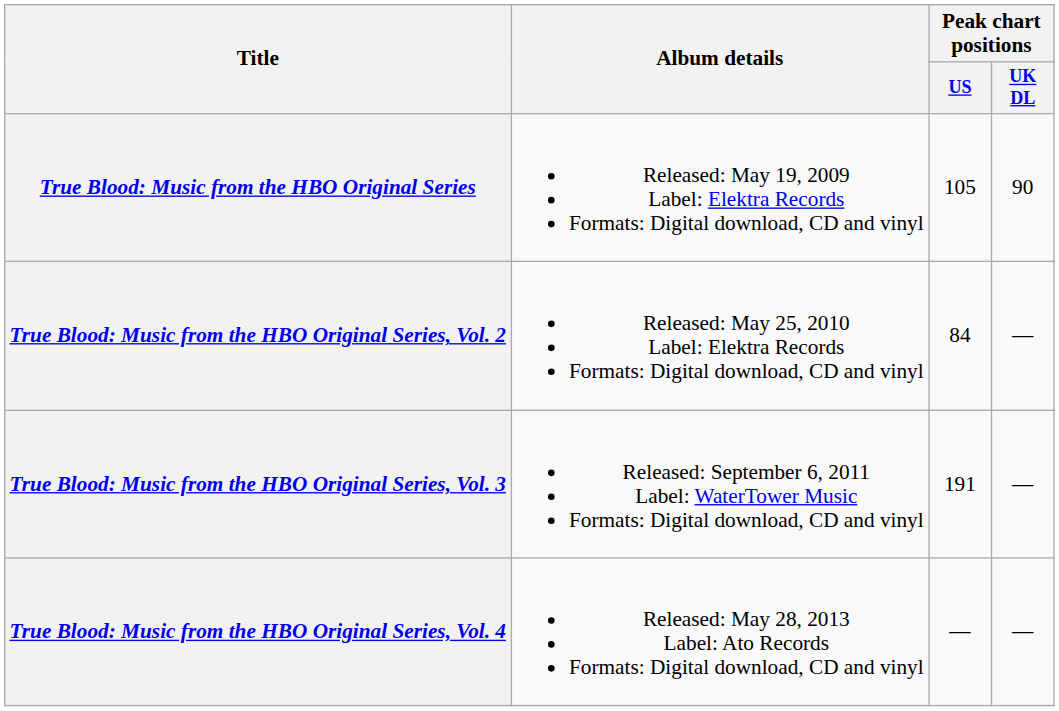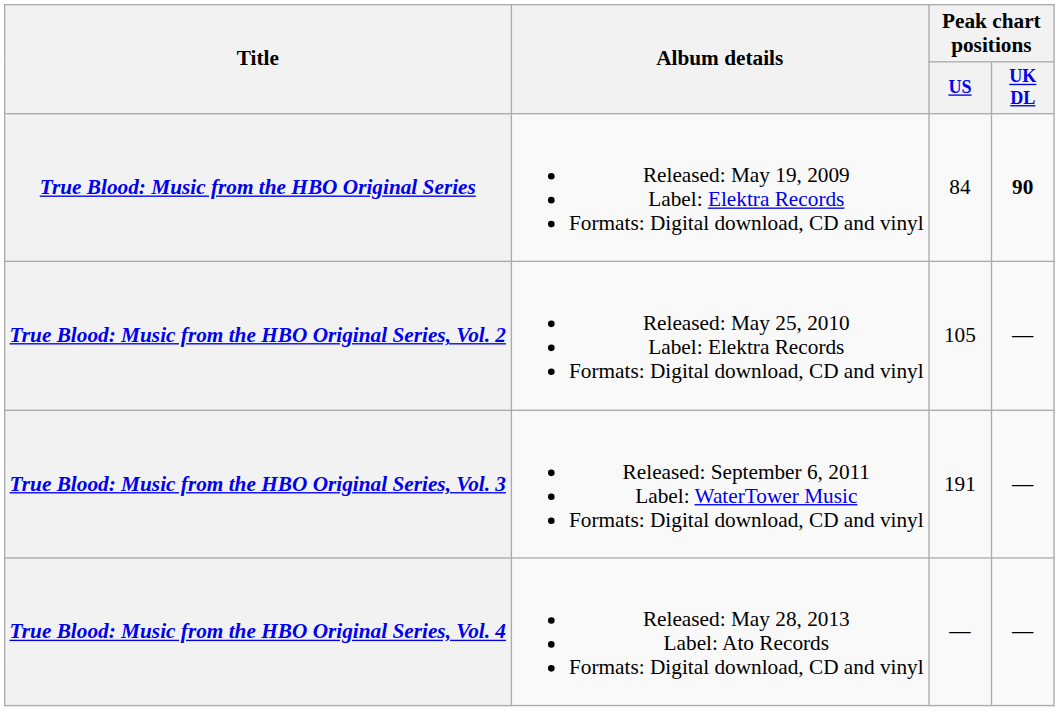(960, 187) 105 -> (960, 187) 84
(1023, 187) normal -> (1023, 187) bold
(960, 335) 84 -> (960, 335) 105
